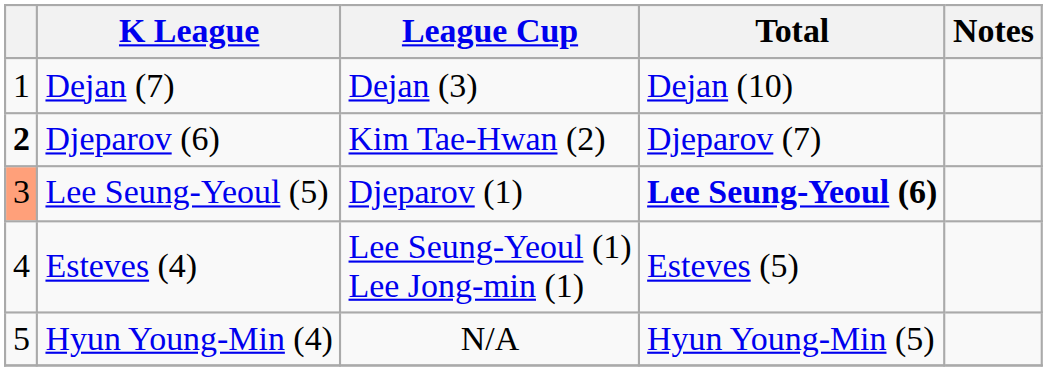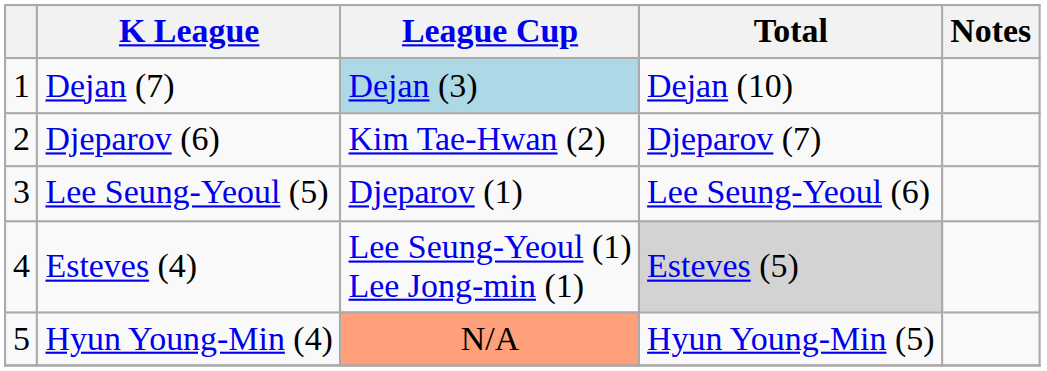(413, 85) no background -> (413, 85) lightblue background
(21, 138) bold -> (21, 138) normal
(21, 192) lightsalmon background -> (21, 192) no background
(792, 192) bold -> (789, 192) normal
(723, 265) no background -> (723, 265) lightgrey background
(490, 338) no background -> (490, 338) lightsalmon background
